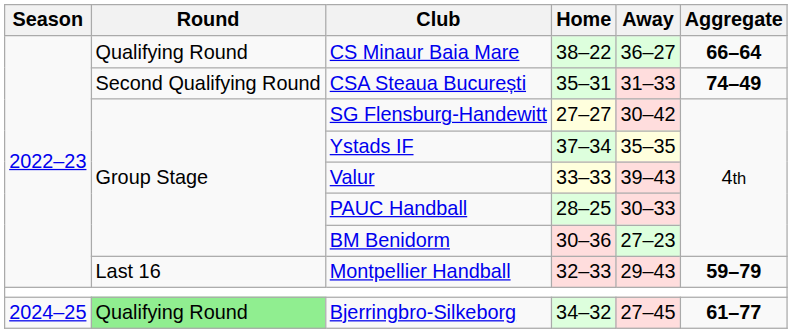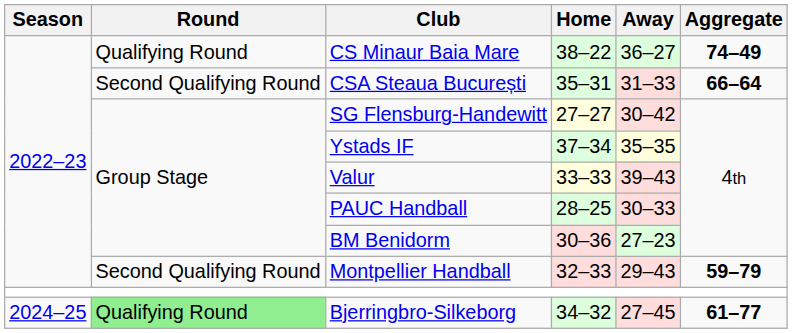(734, 51) 66–64 -> (734, 51) 74–49
(734, 83) 74–49 -> (734, 83) 66–64
(128, 271) Last 16 -> (208, 271) Second Qualifying Round
